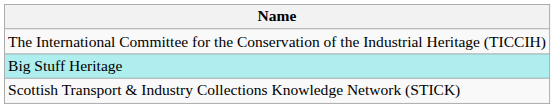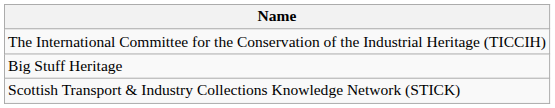(65, 66) paleturquoise background -> (65, 66) no background
